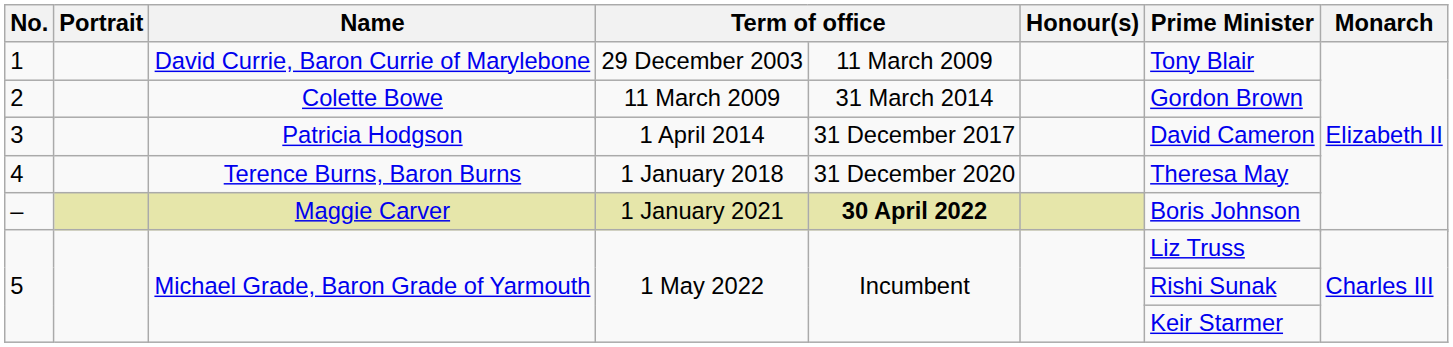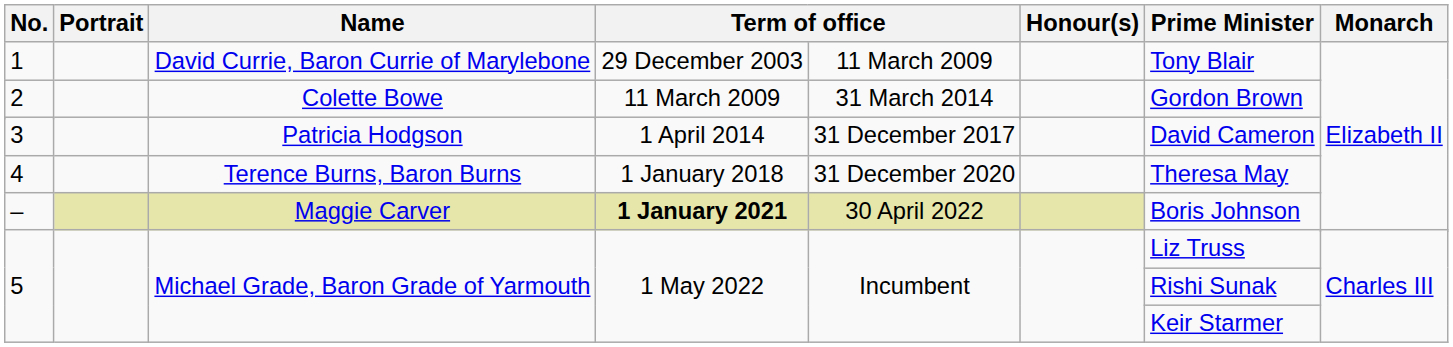(702, 211) normal -> (702, 211) bold
(914, 211) bold -> (914, 211) normal
